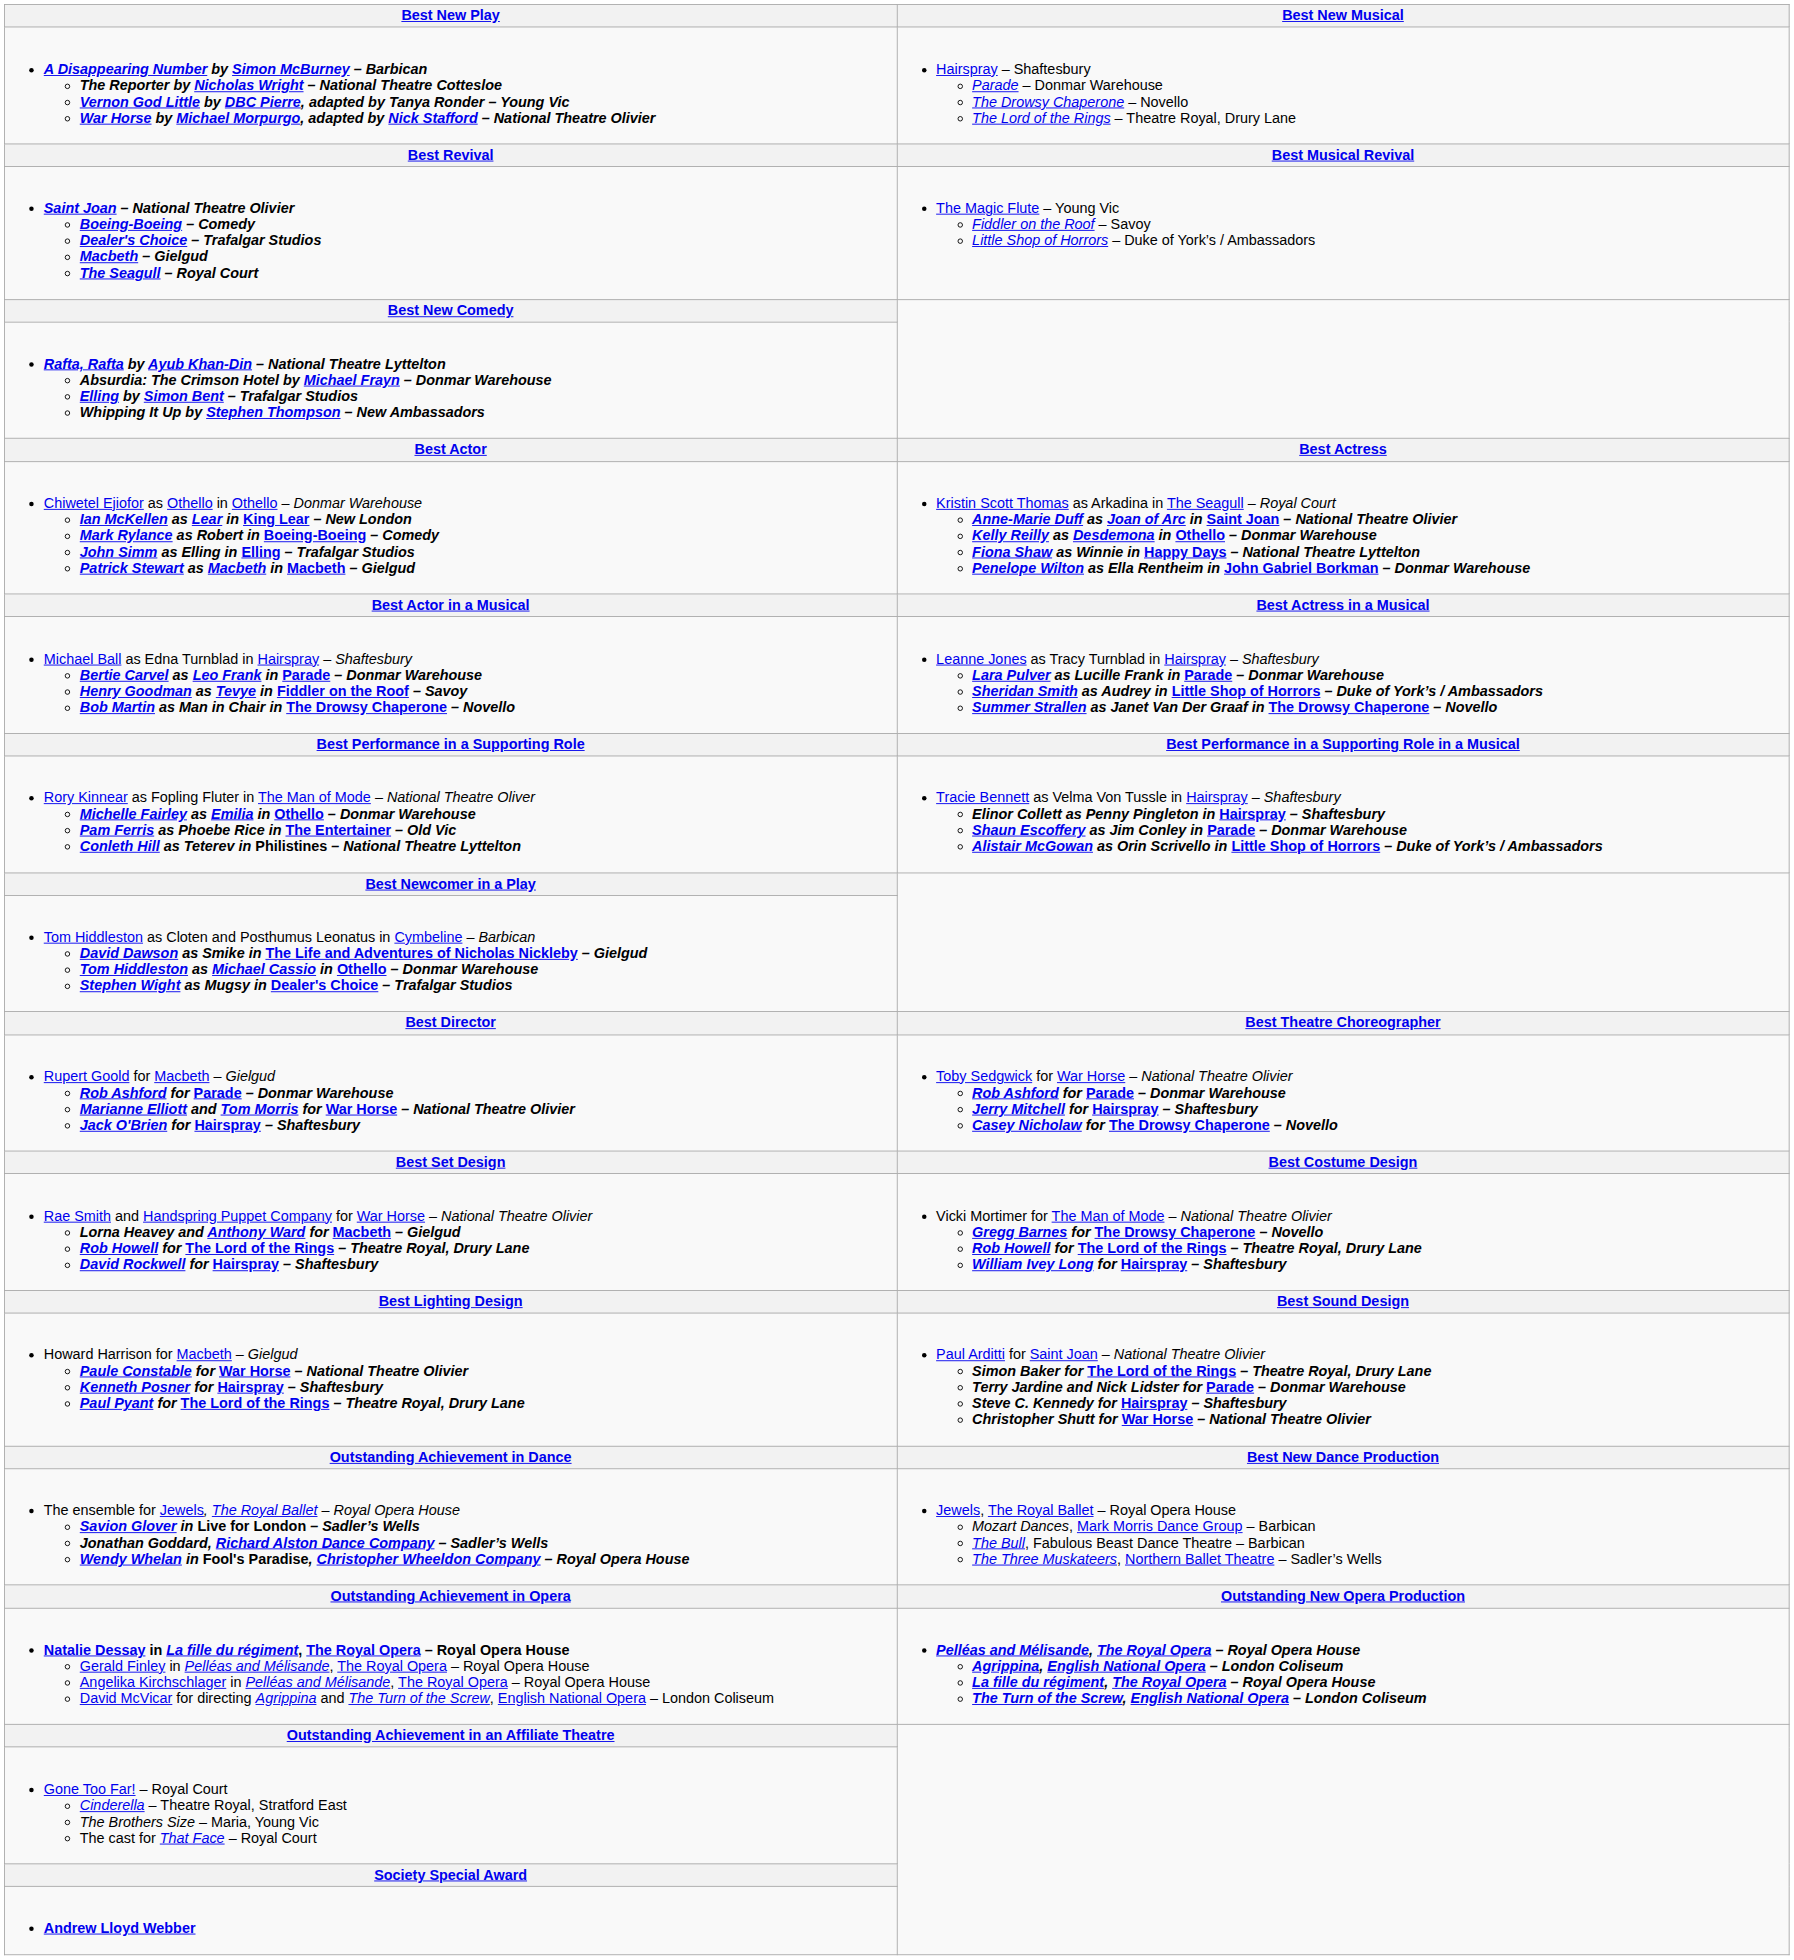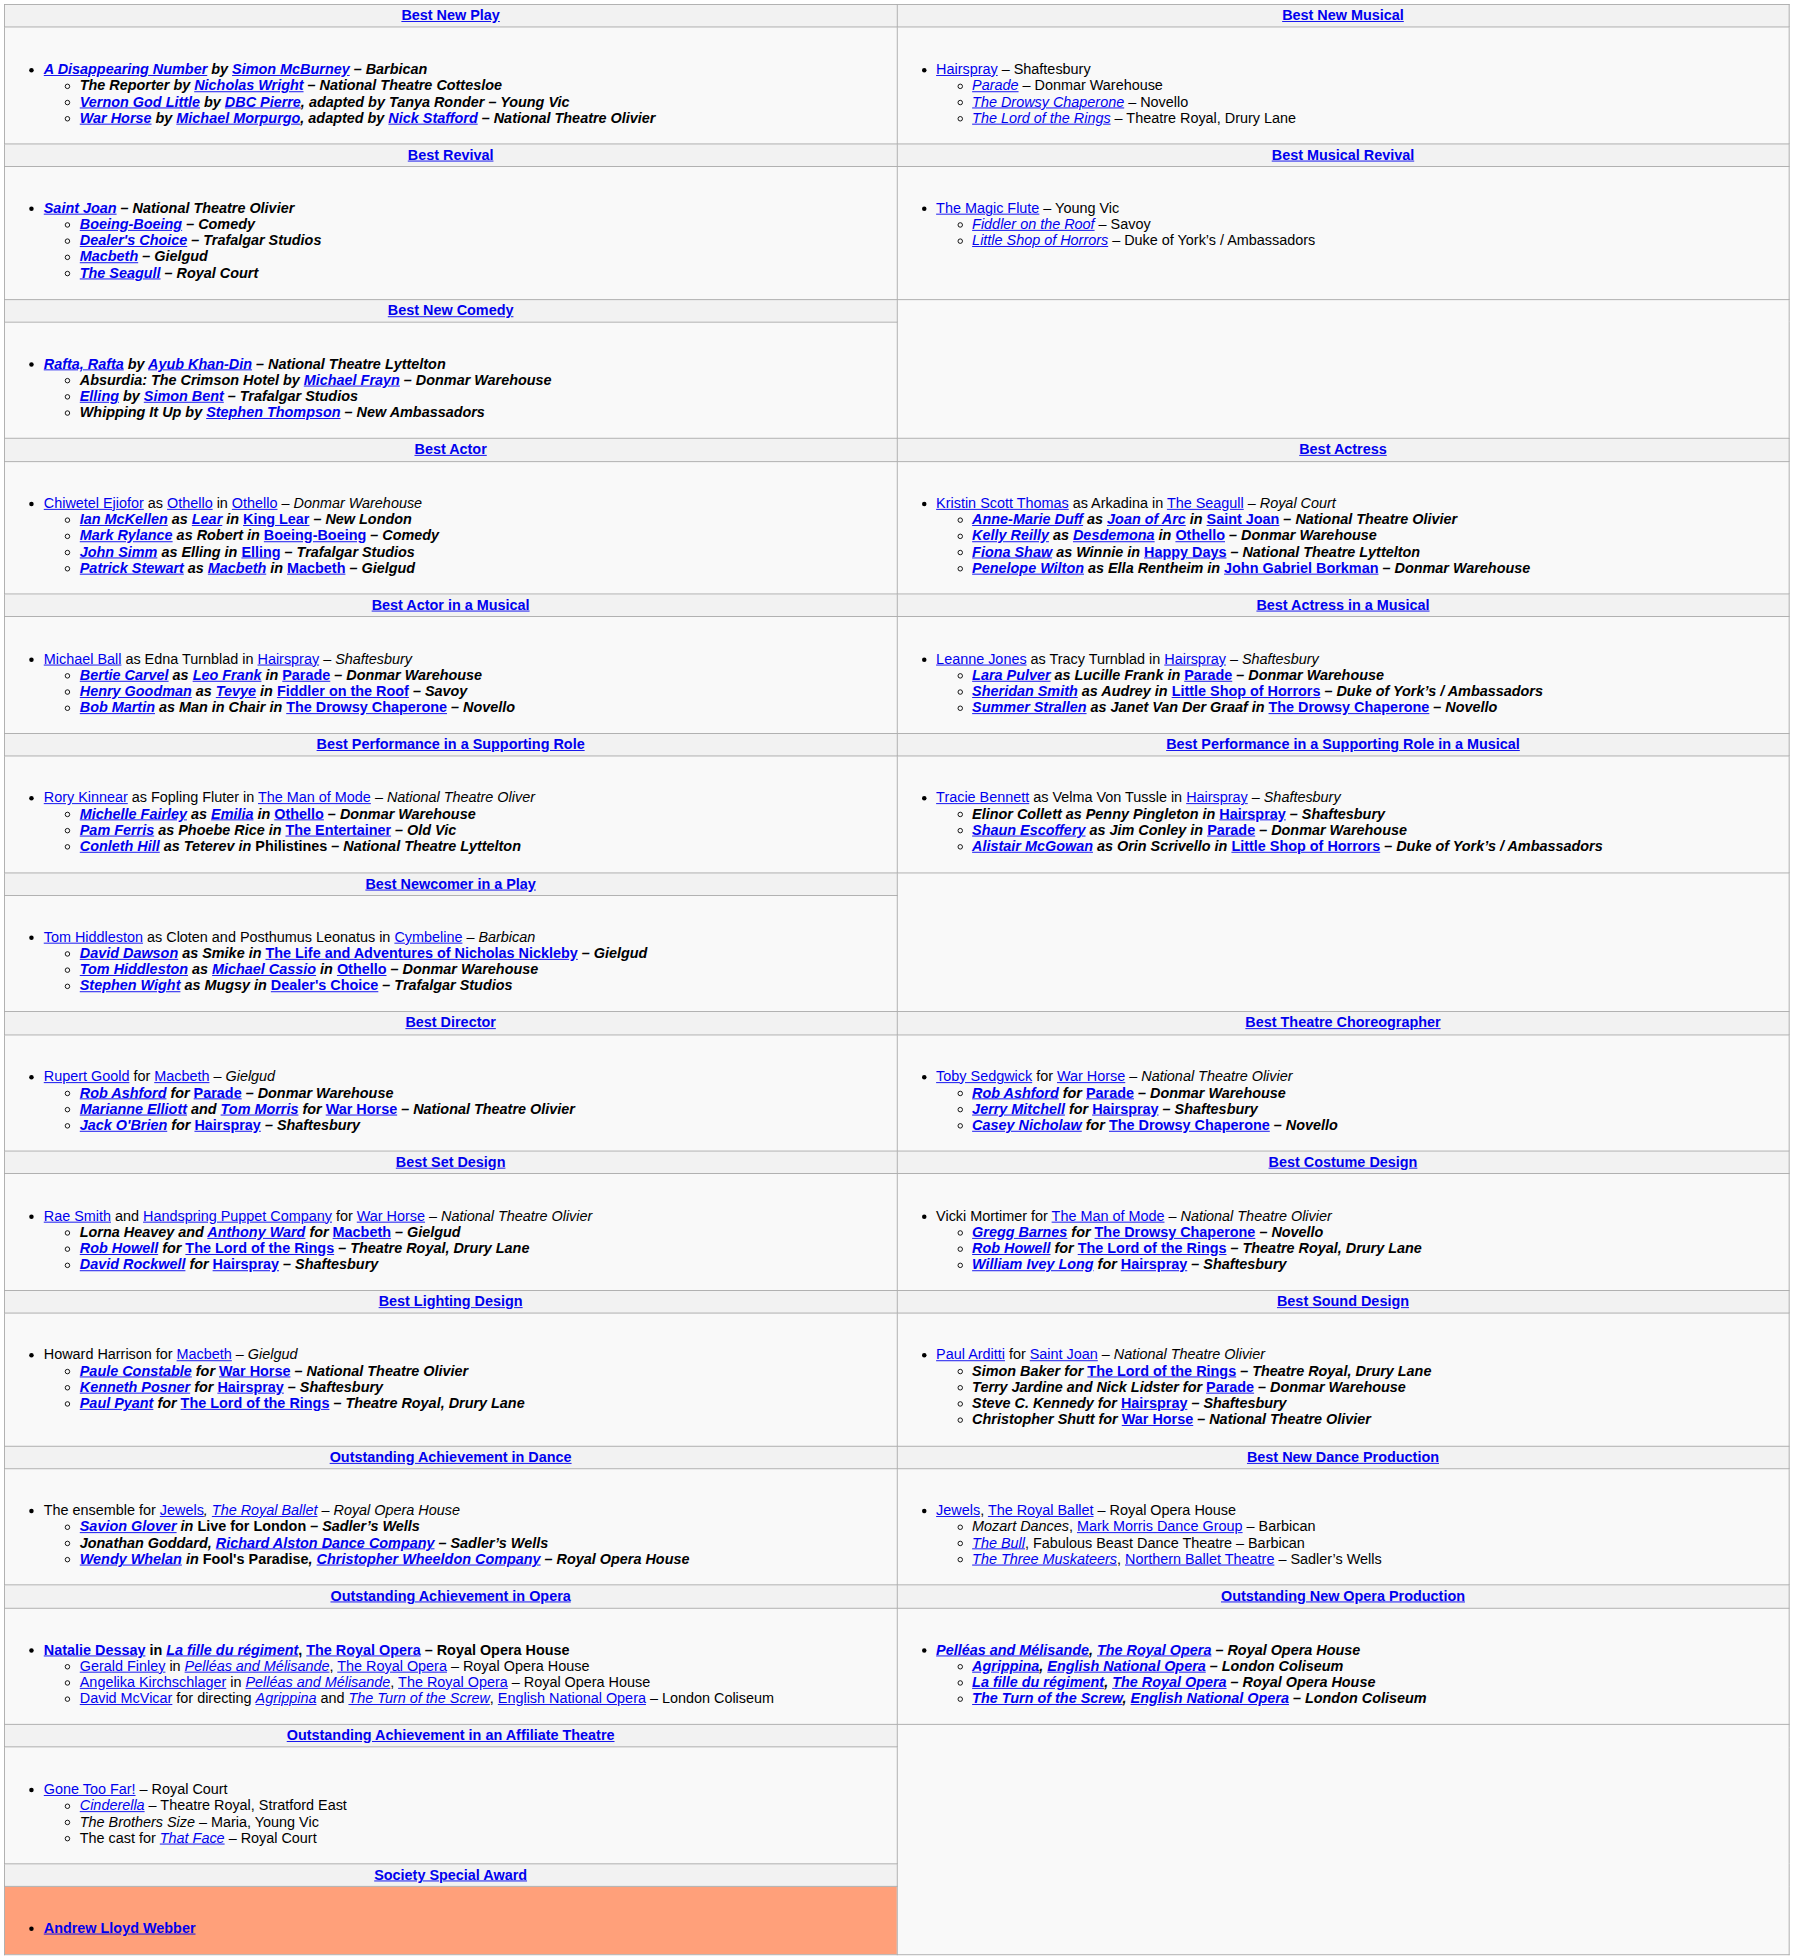(451, 1928) no background -> (451, 1928) lightsalmon background
